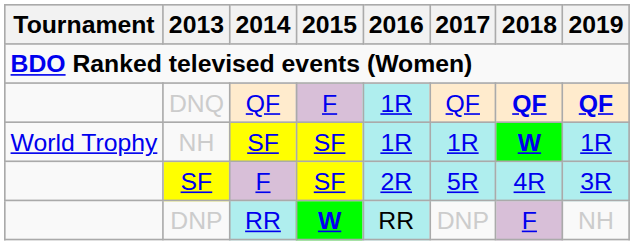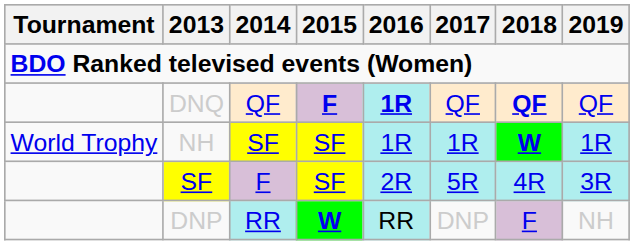(330, 103) normal -> (330, 103) bold
(396, 103) normal -> (396, 103) bold
(596, 103) bold -> (596, 103) normal
